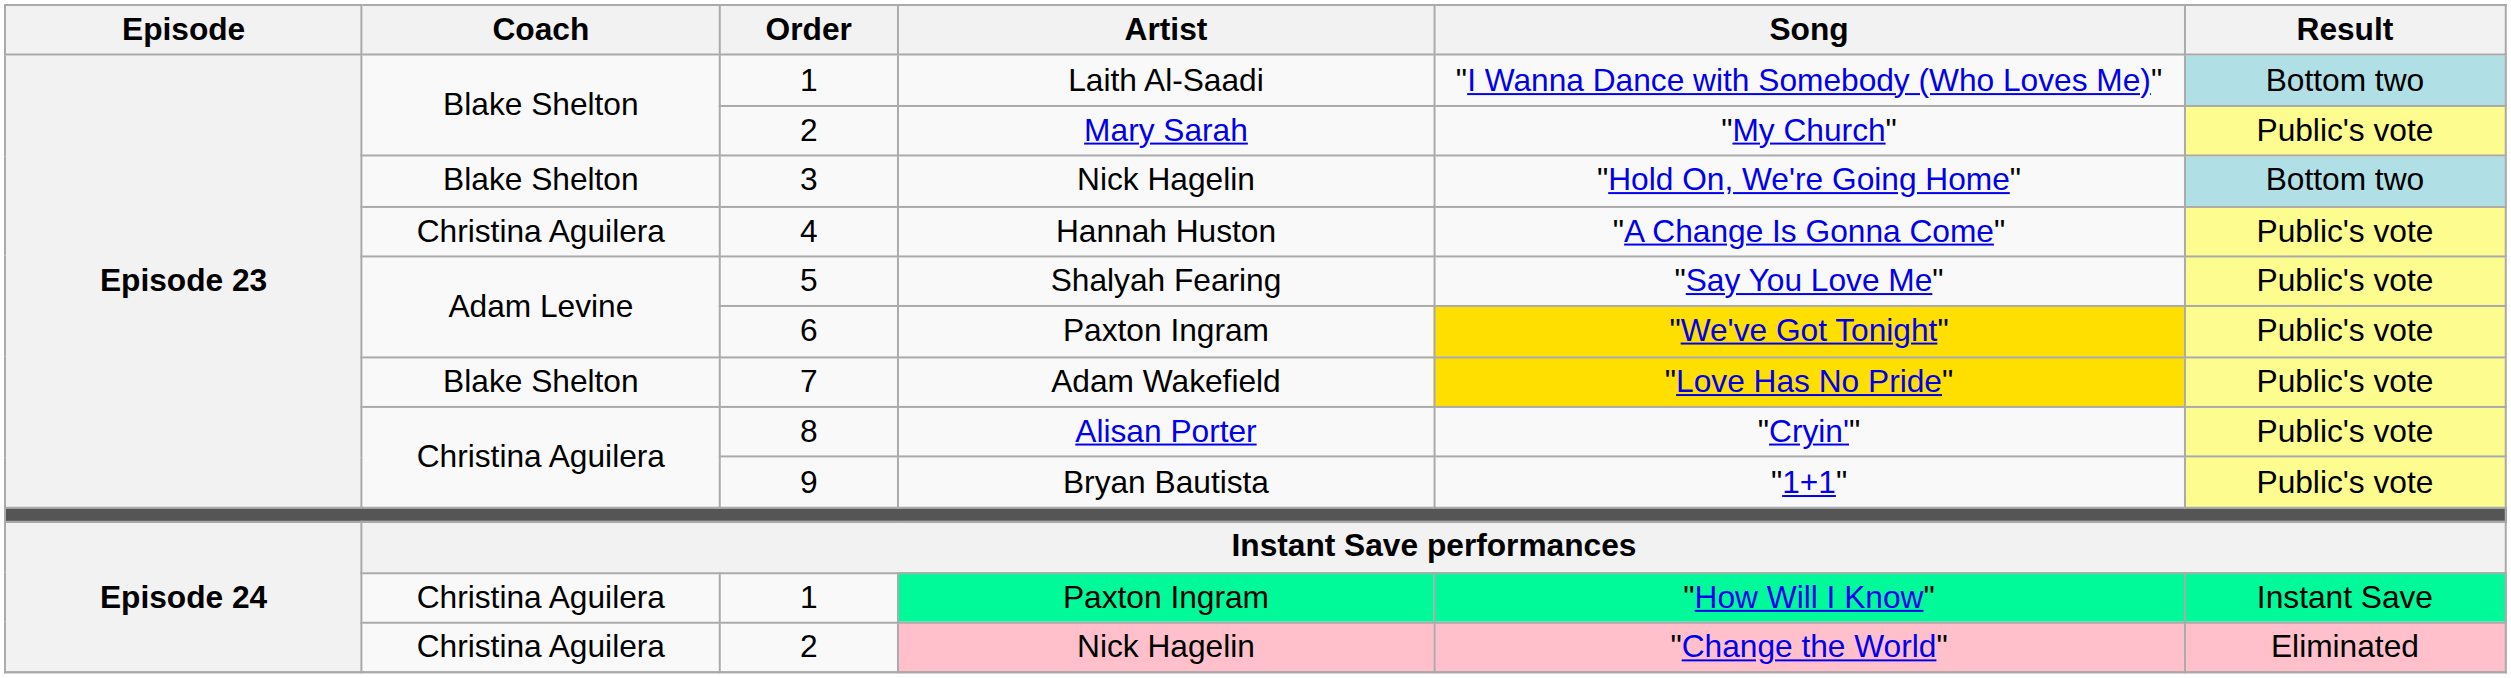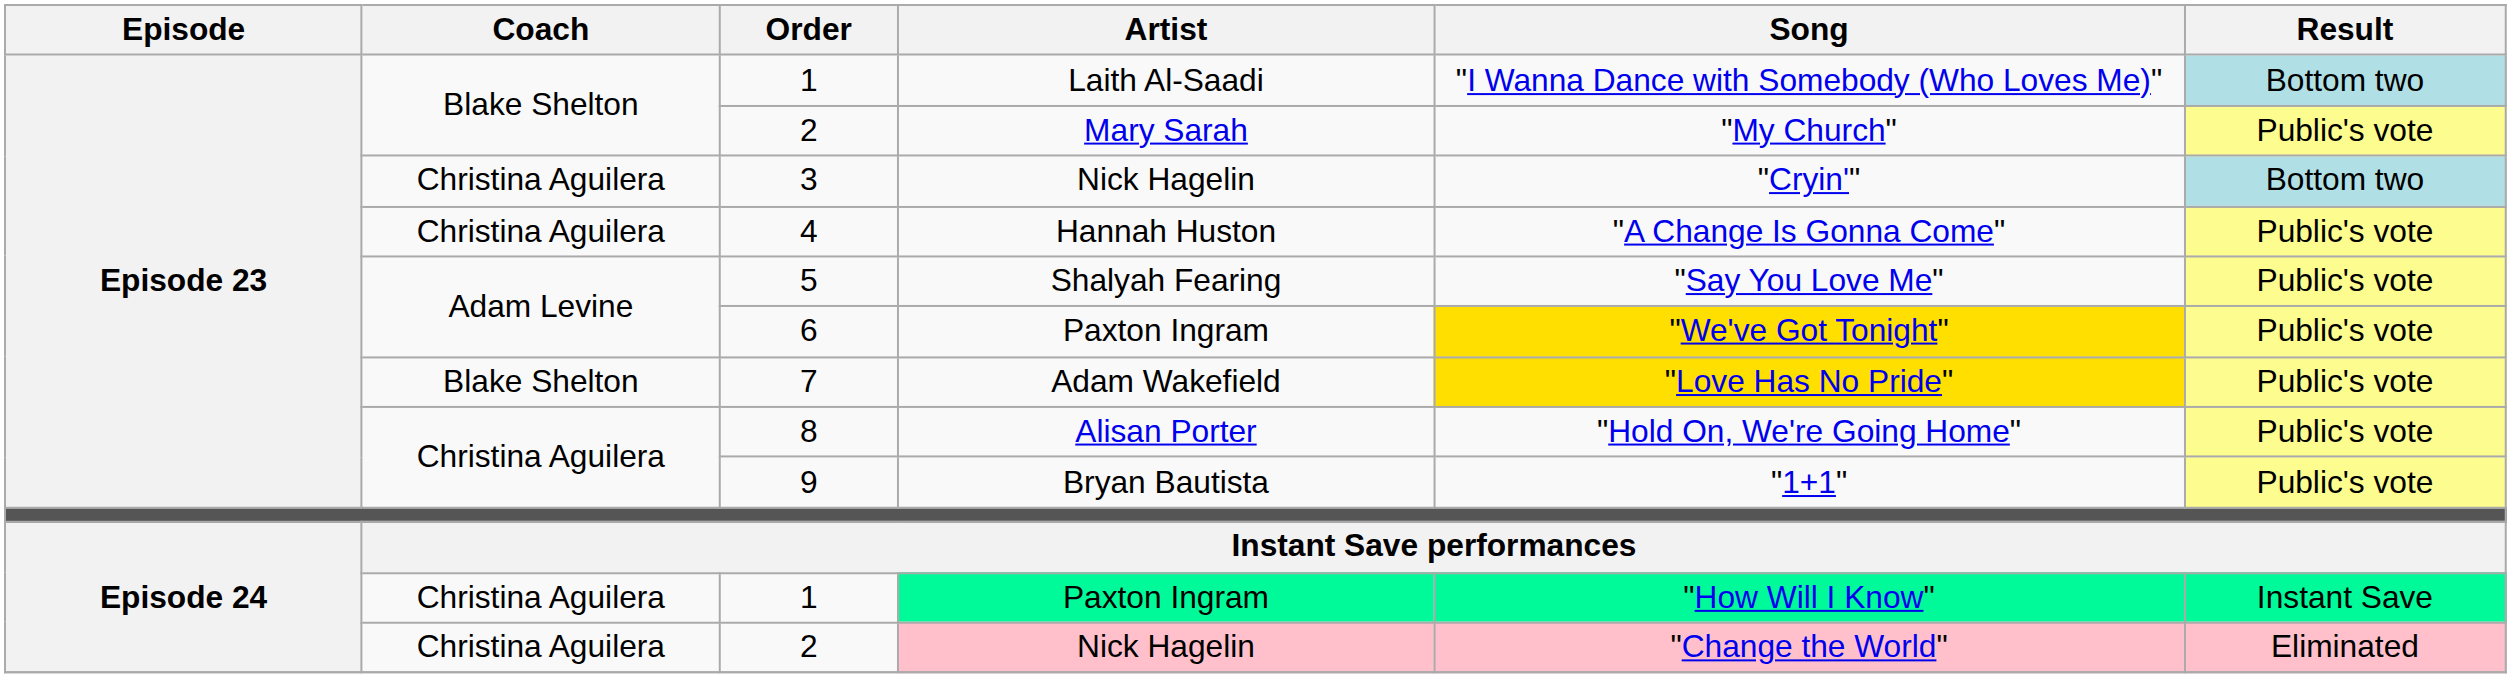(541, 180) Blake Shelton -> (541, 180) Christina Aguilera
(1809, 180) "Hold On, We're Going Home" -> (1809, 180) "Cryin'"
(1809, 431) "Cryin'" -> (1809, 431) "Hold On, We're Going Home"
